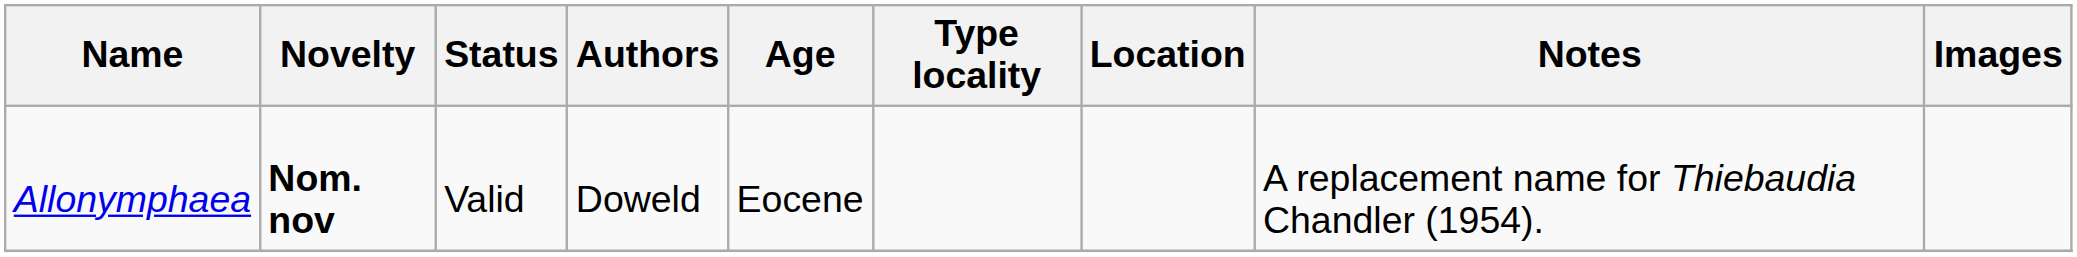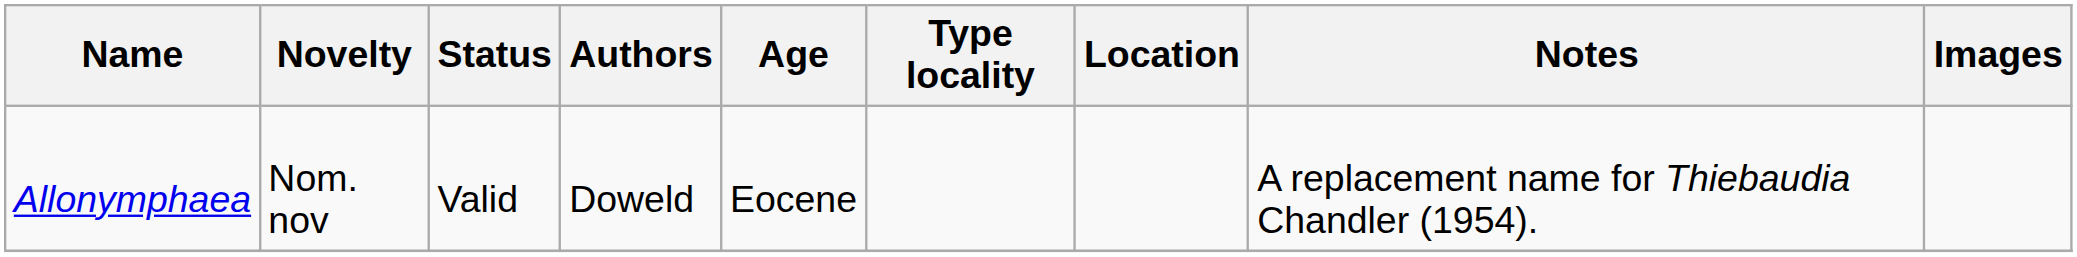(315, 198) bold -> (313, 198) normal
